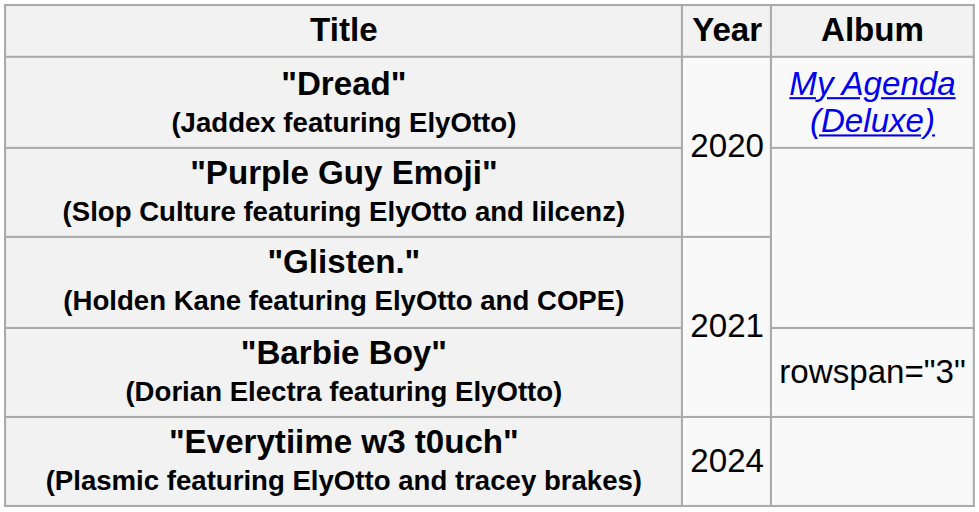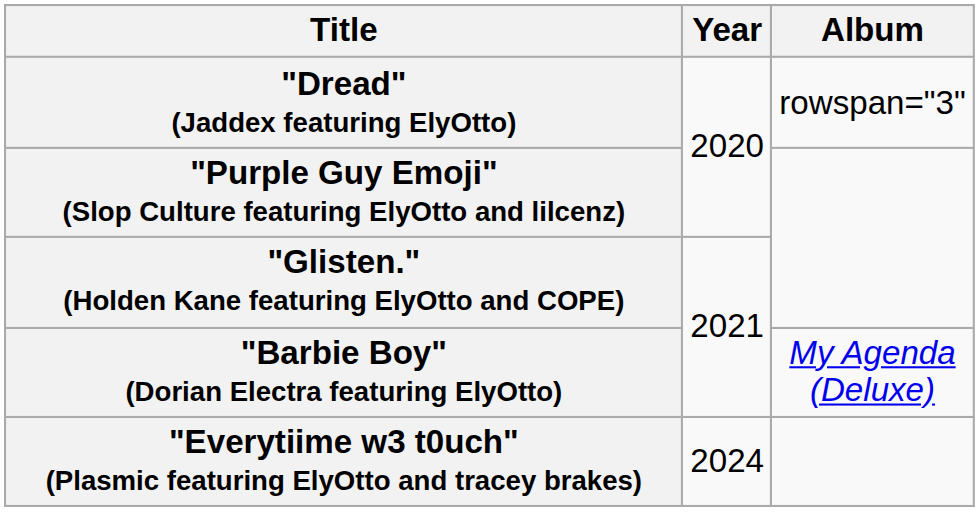(872, 101) My Agenda (Deluxe) -> (873, 101) rowspan="3"
(873, 371) rowspan="3" -> (872, 371) My Agenda (Deluxe)
